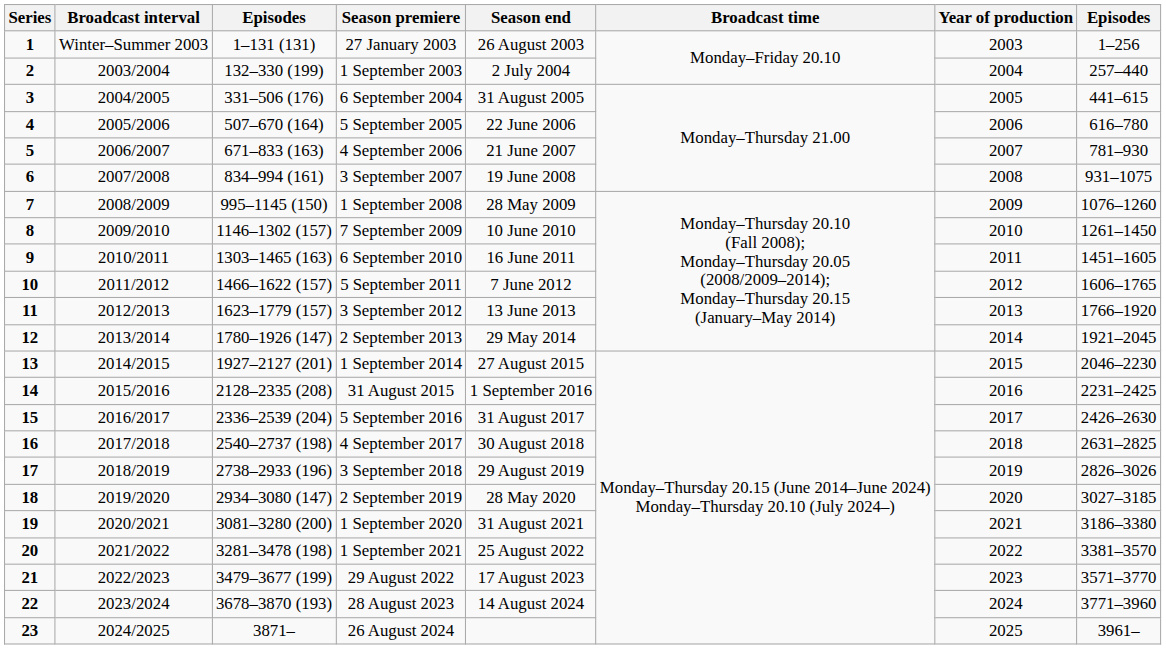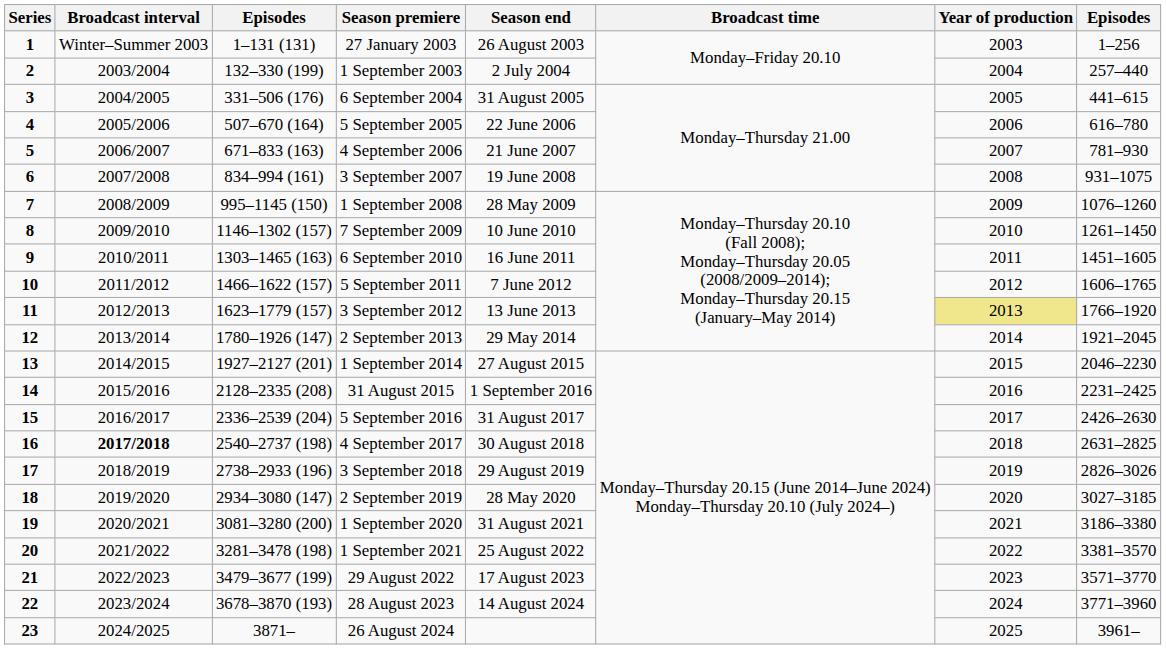(1006, 310) no background -> (1006, 310) khaki background
(134, 444) normal -> (134, 444) bold
